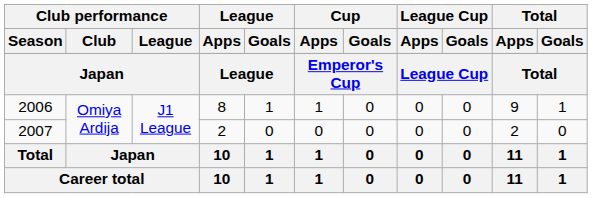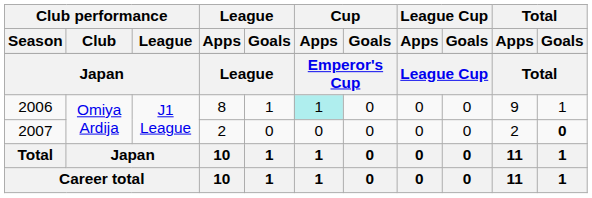(319, 107) no background -> (319, 107) paleturquoise background
(562, 131) normal -> (562, 131) bold
